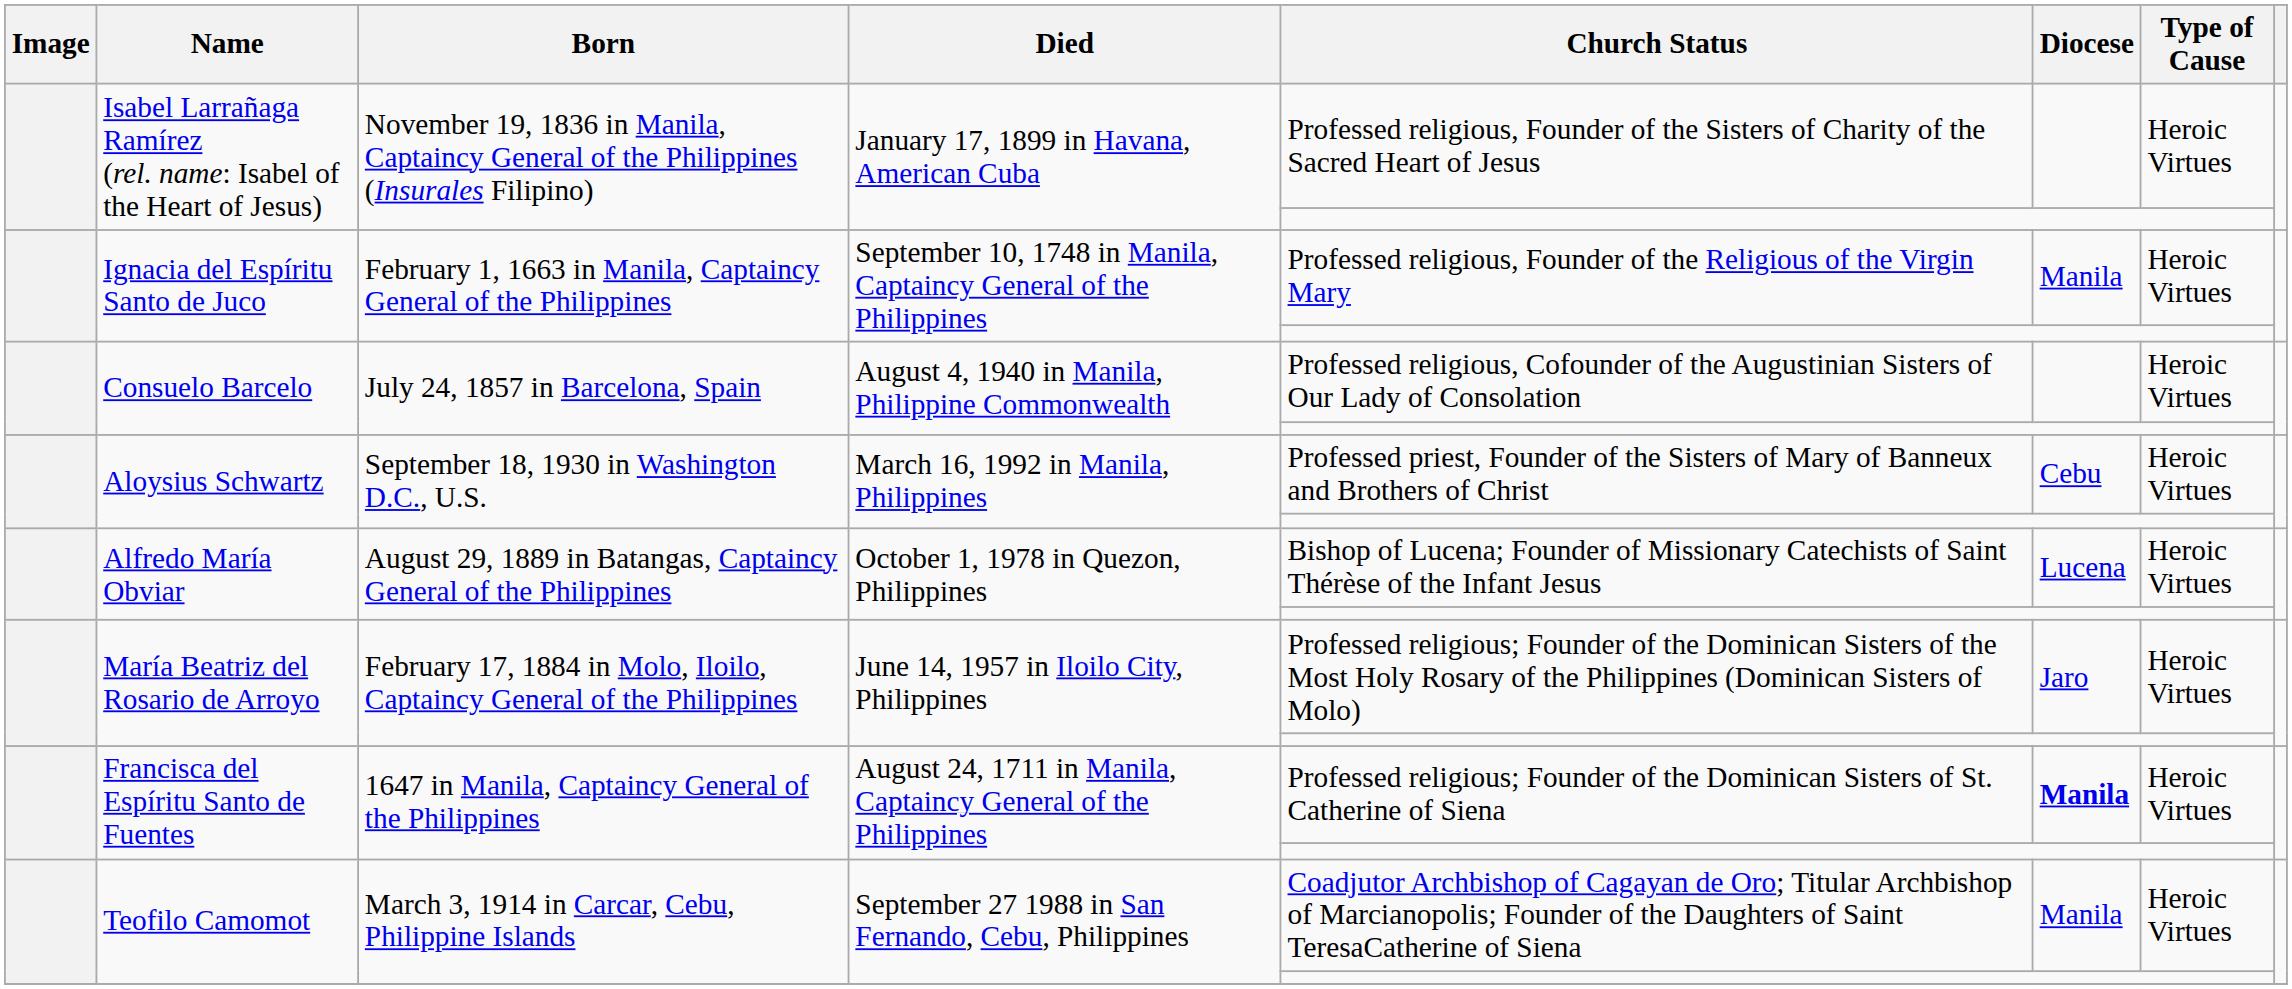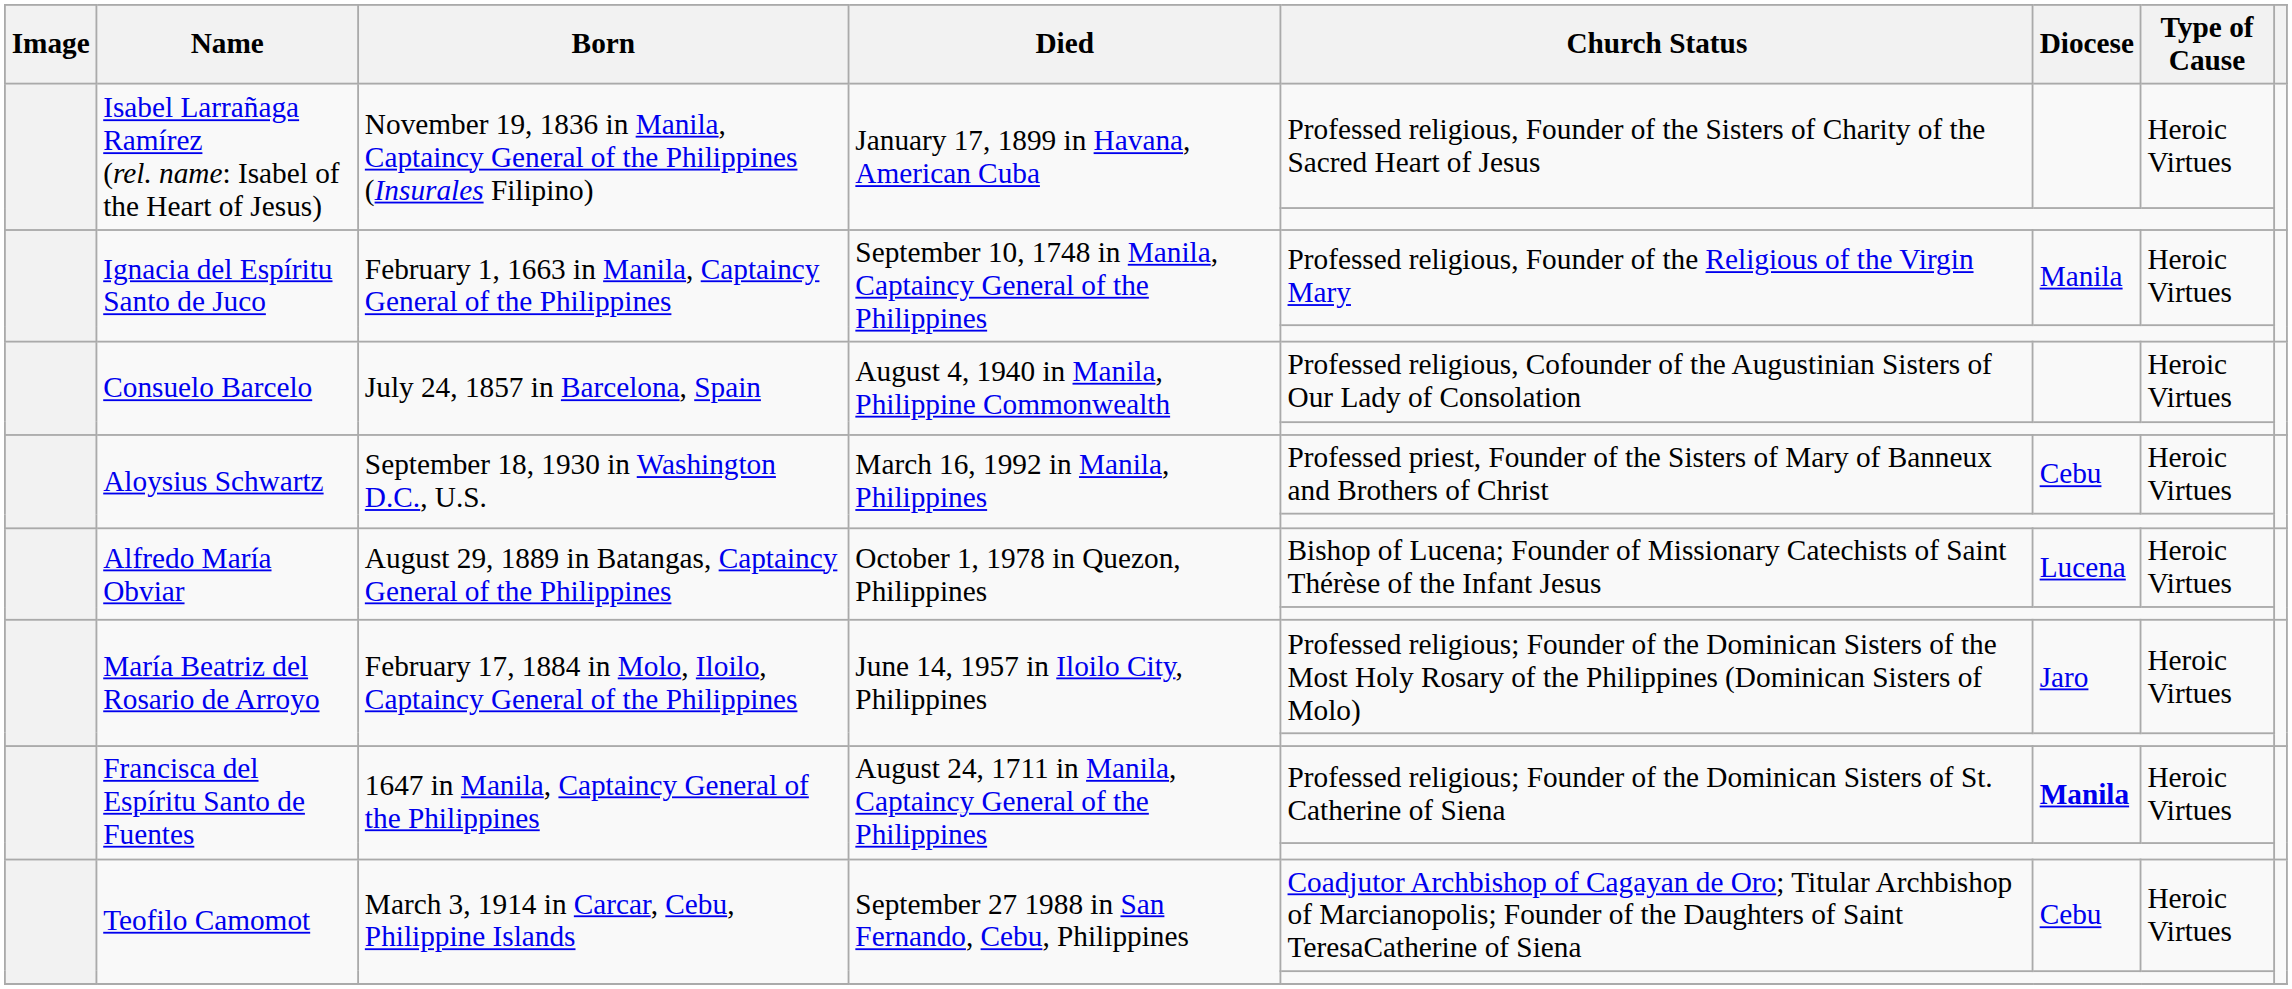(2081, 914) Manila -> (2071, 914) Cebu
